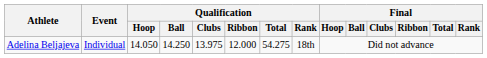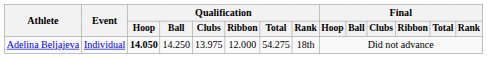(144, 45) normal -> (144, 45) bold
